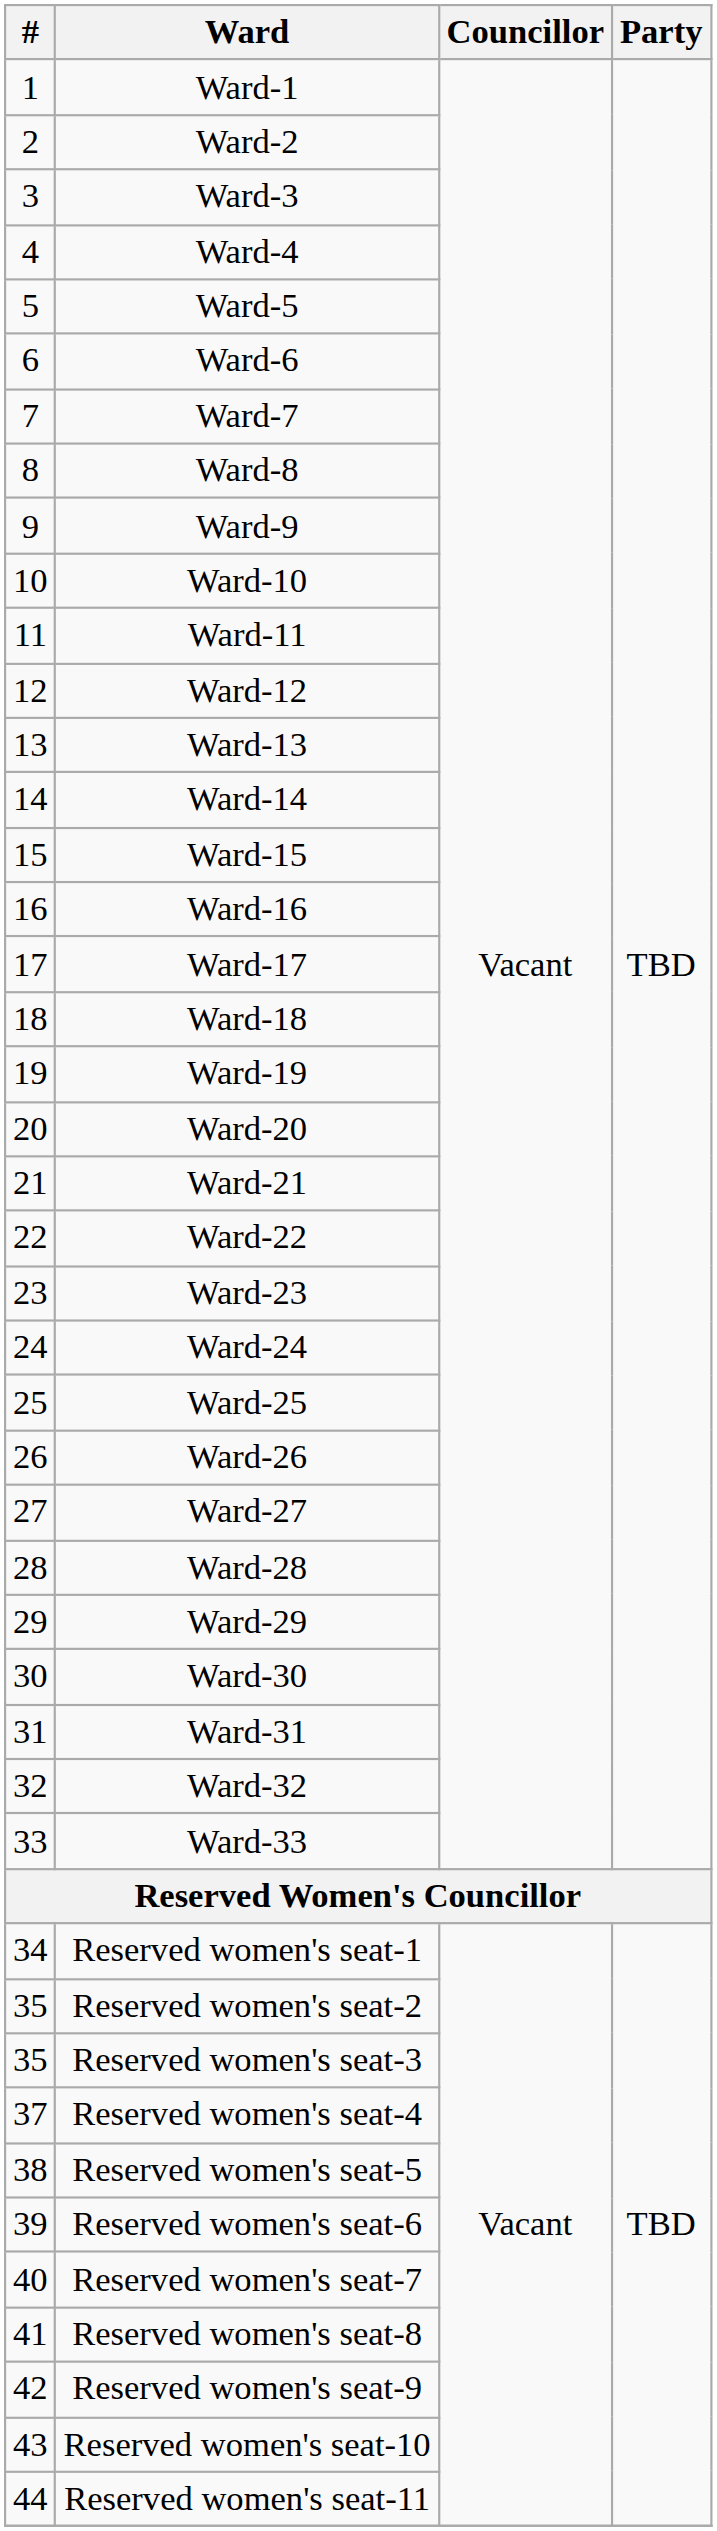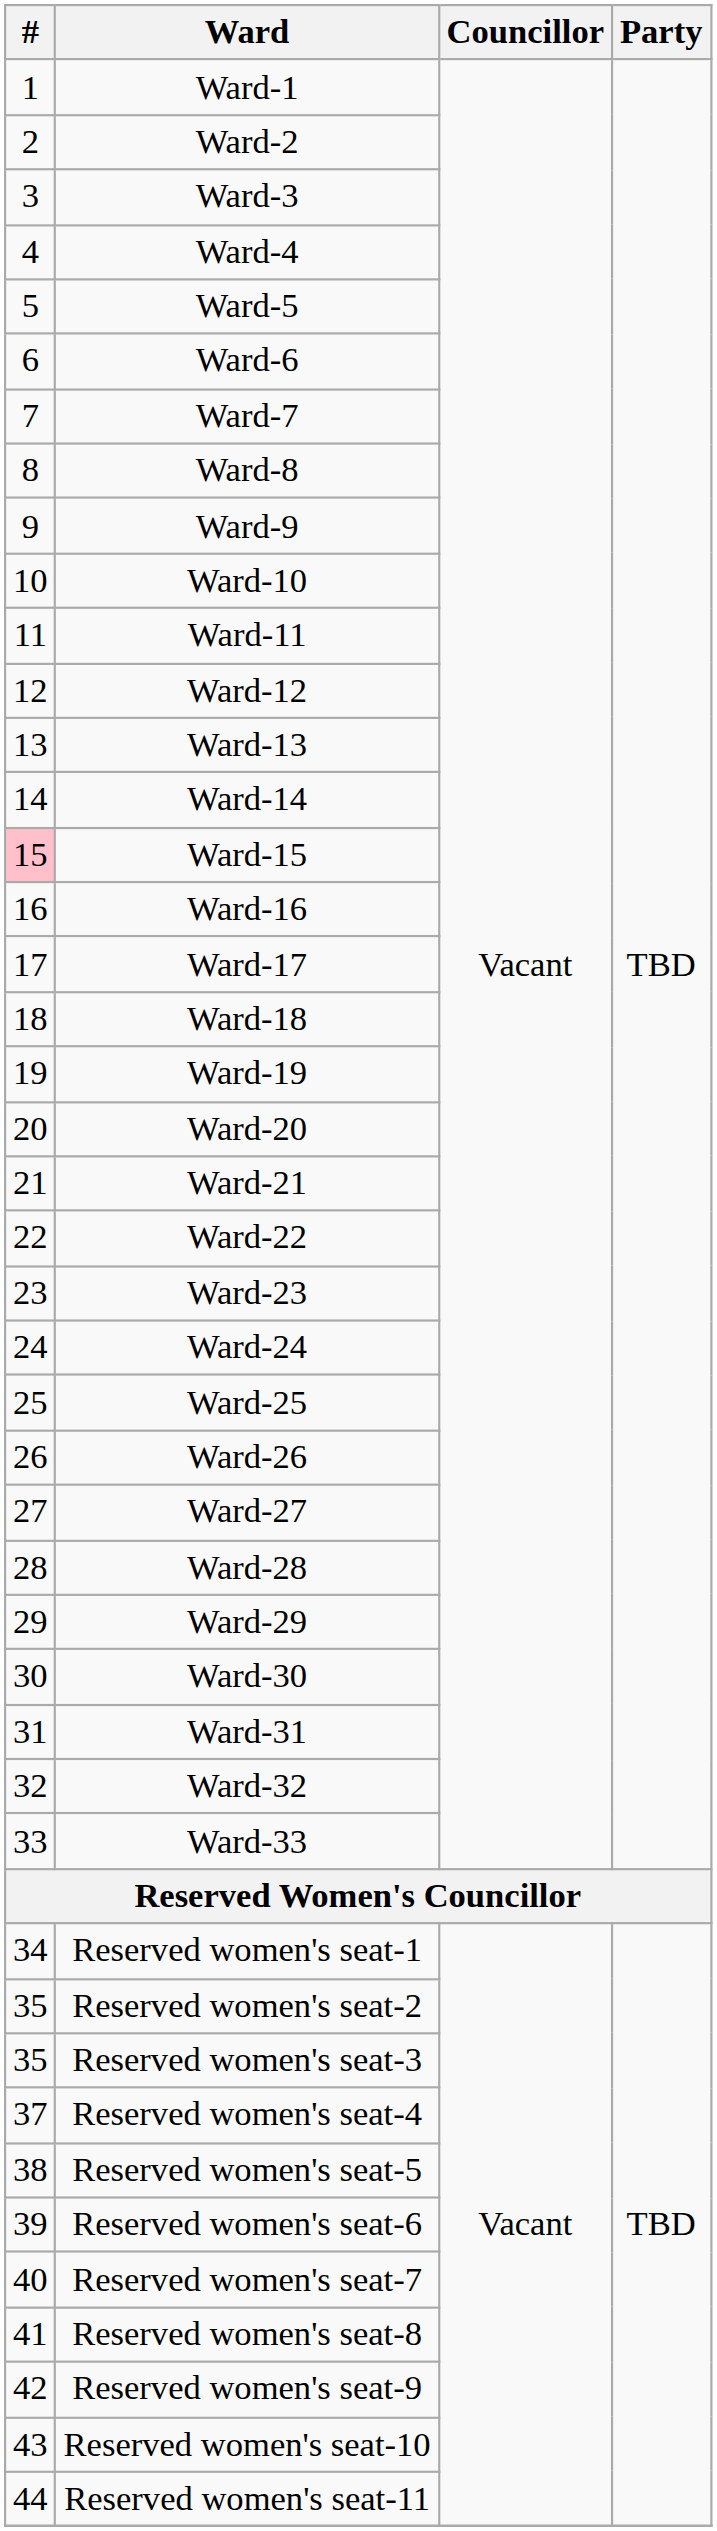(30, 854) no background -> (30, 854) pink background
